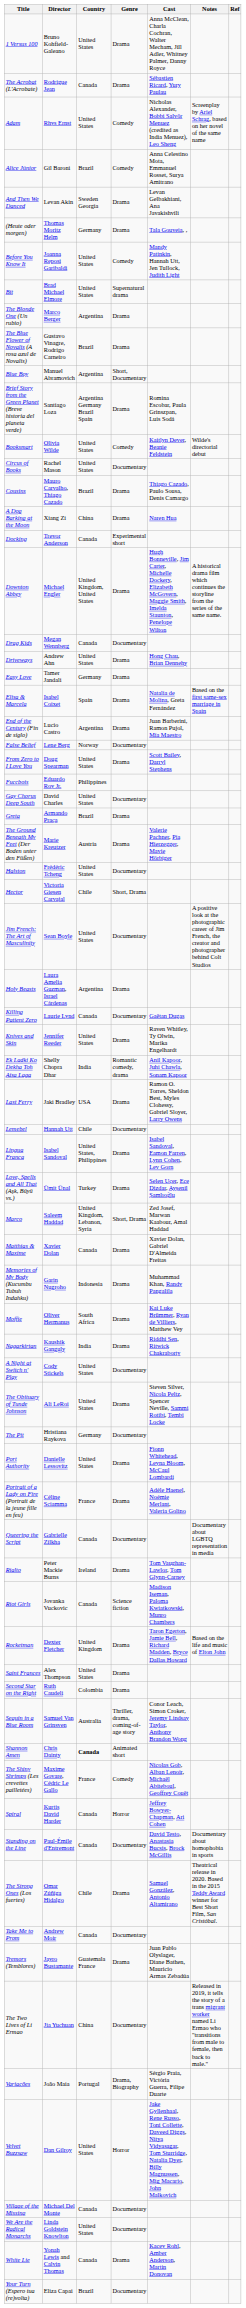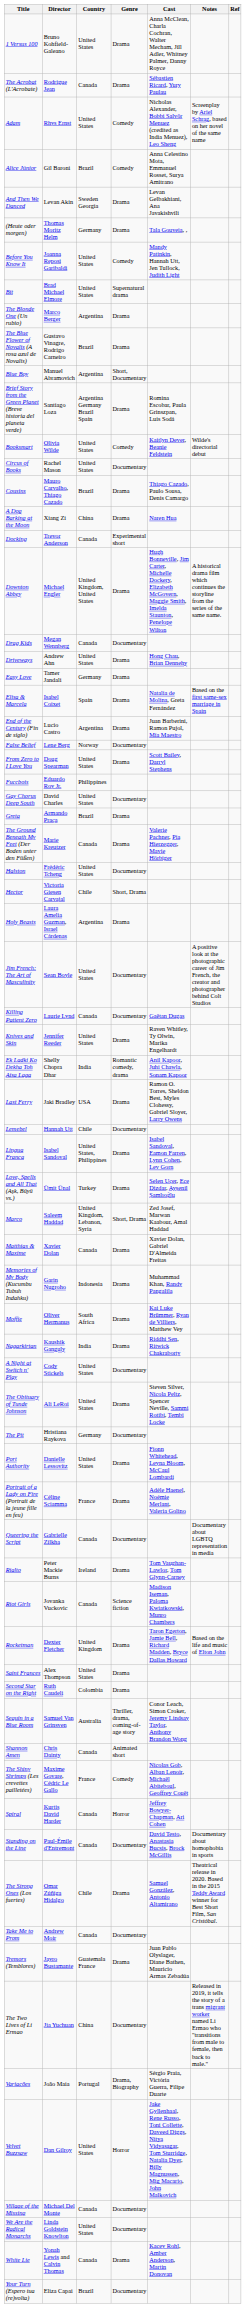(87, 843) Austria -> (88, 843) Canada
rows swapped: (21, 988) <-> (21, 936)
(89, 1752) bold -> (88, 1752) normal
